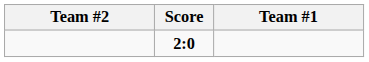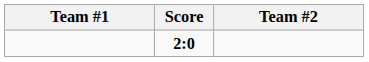columns swapped: (289, 17) <-> (80, 17)
